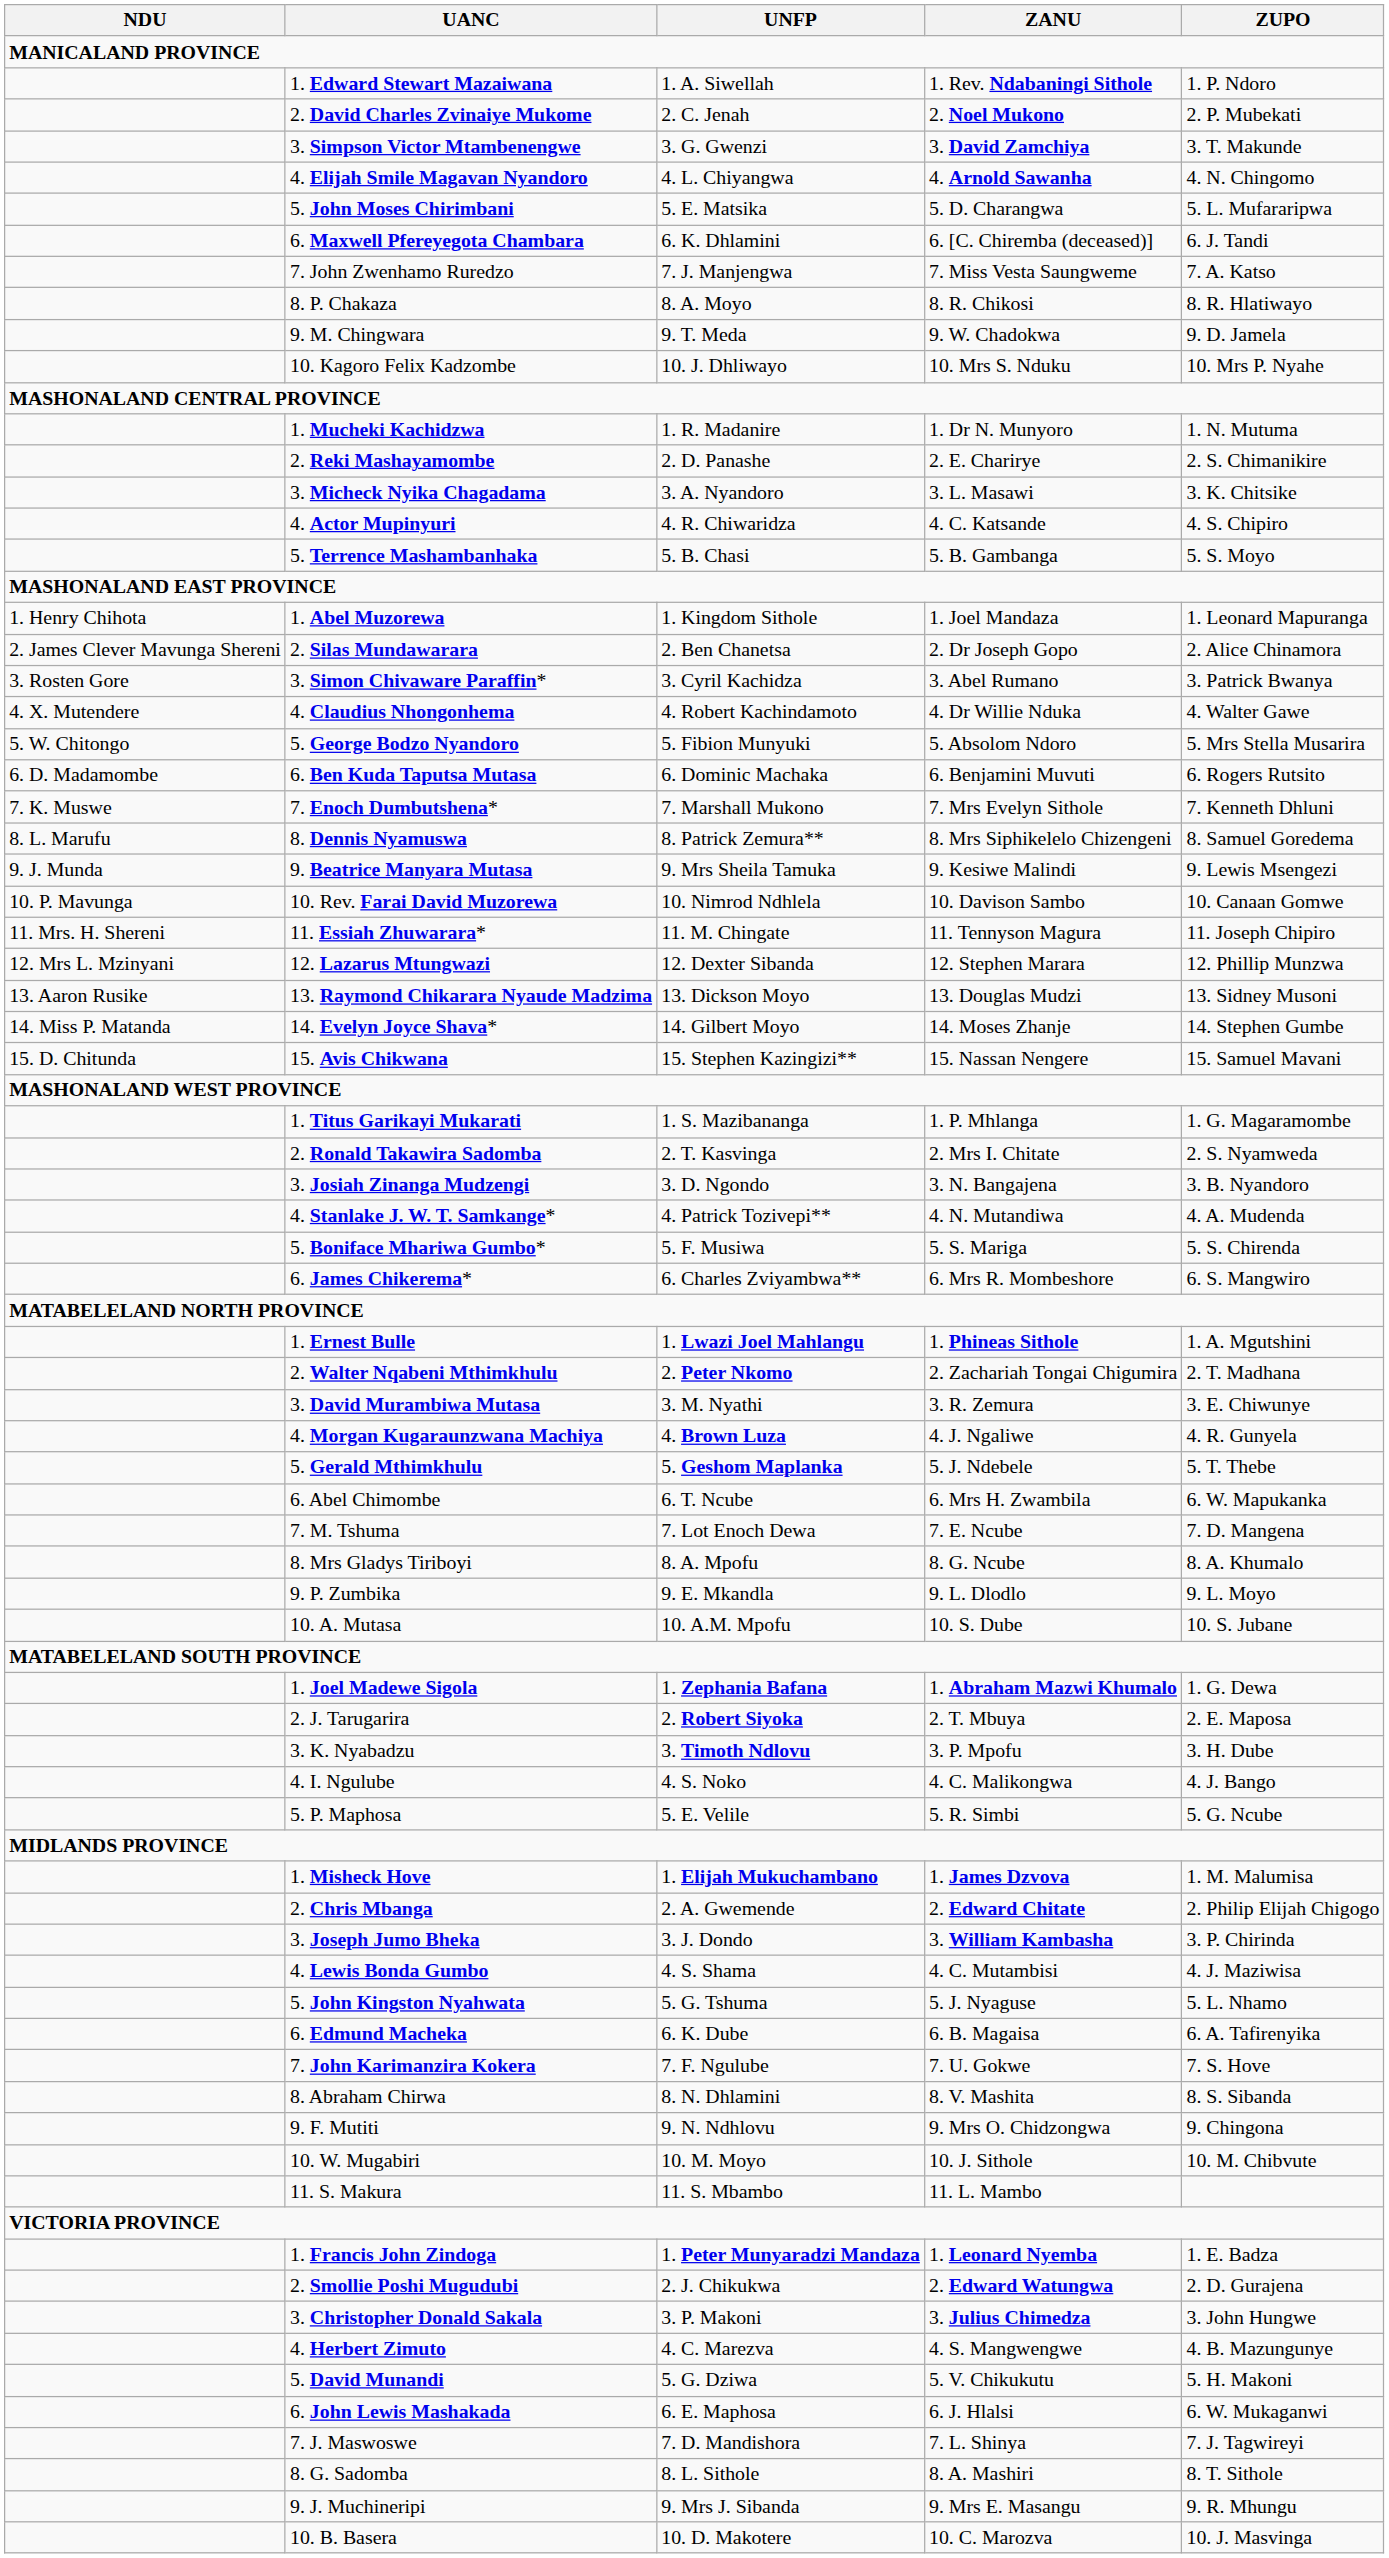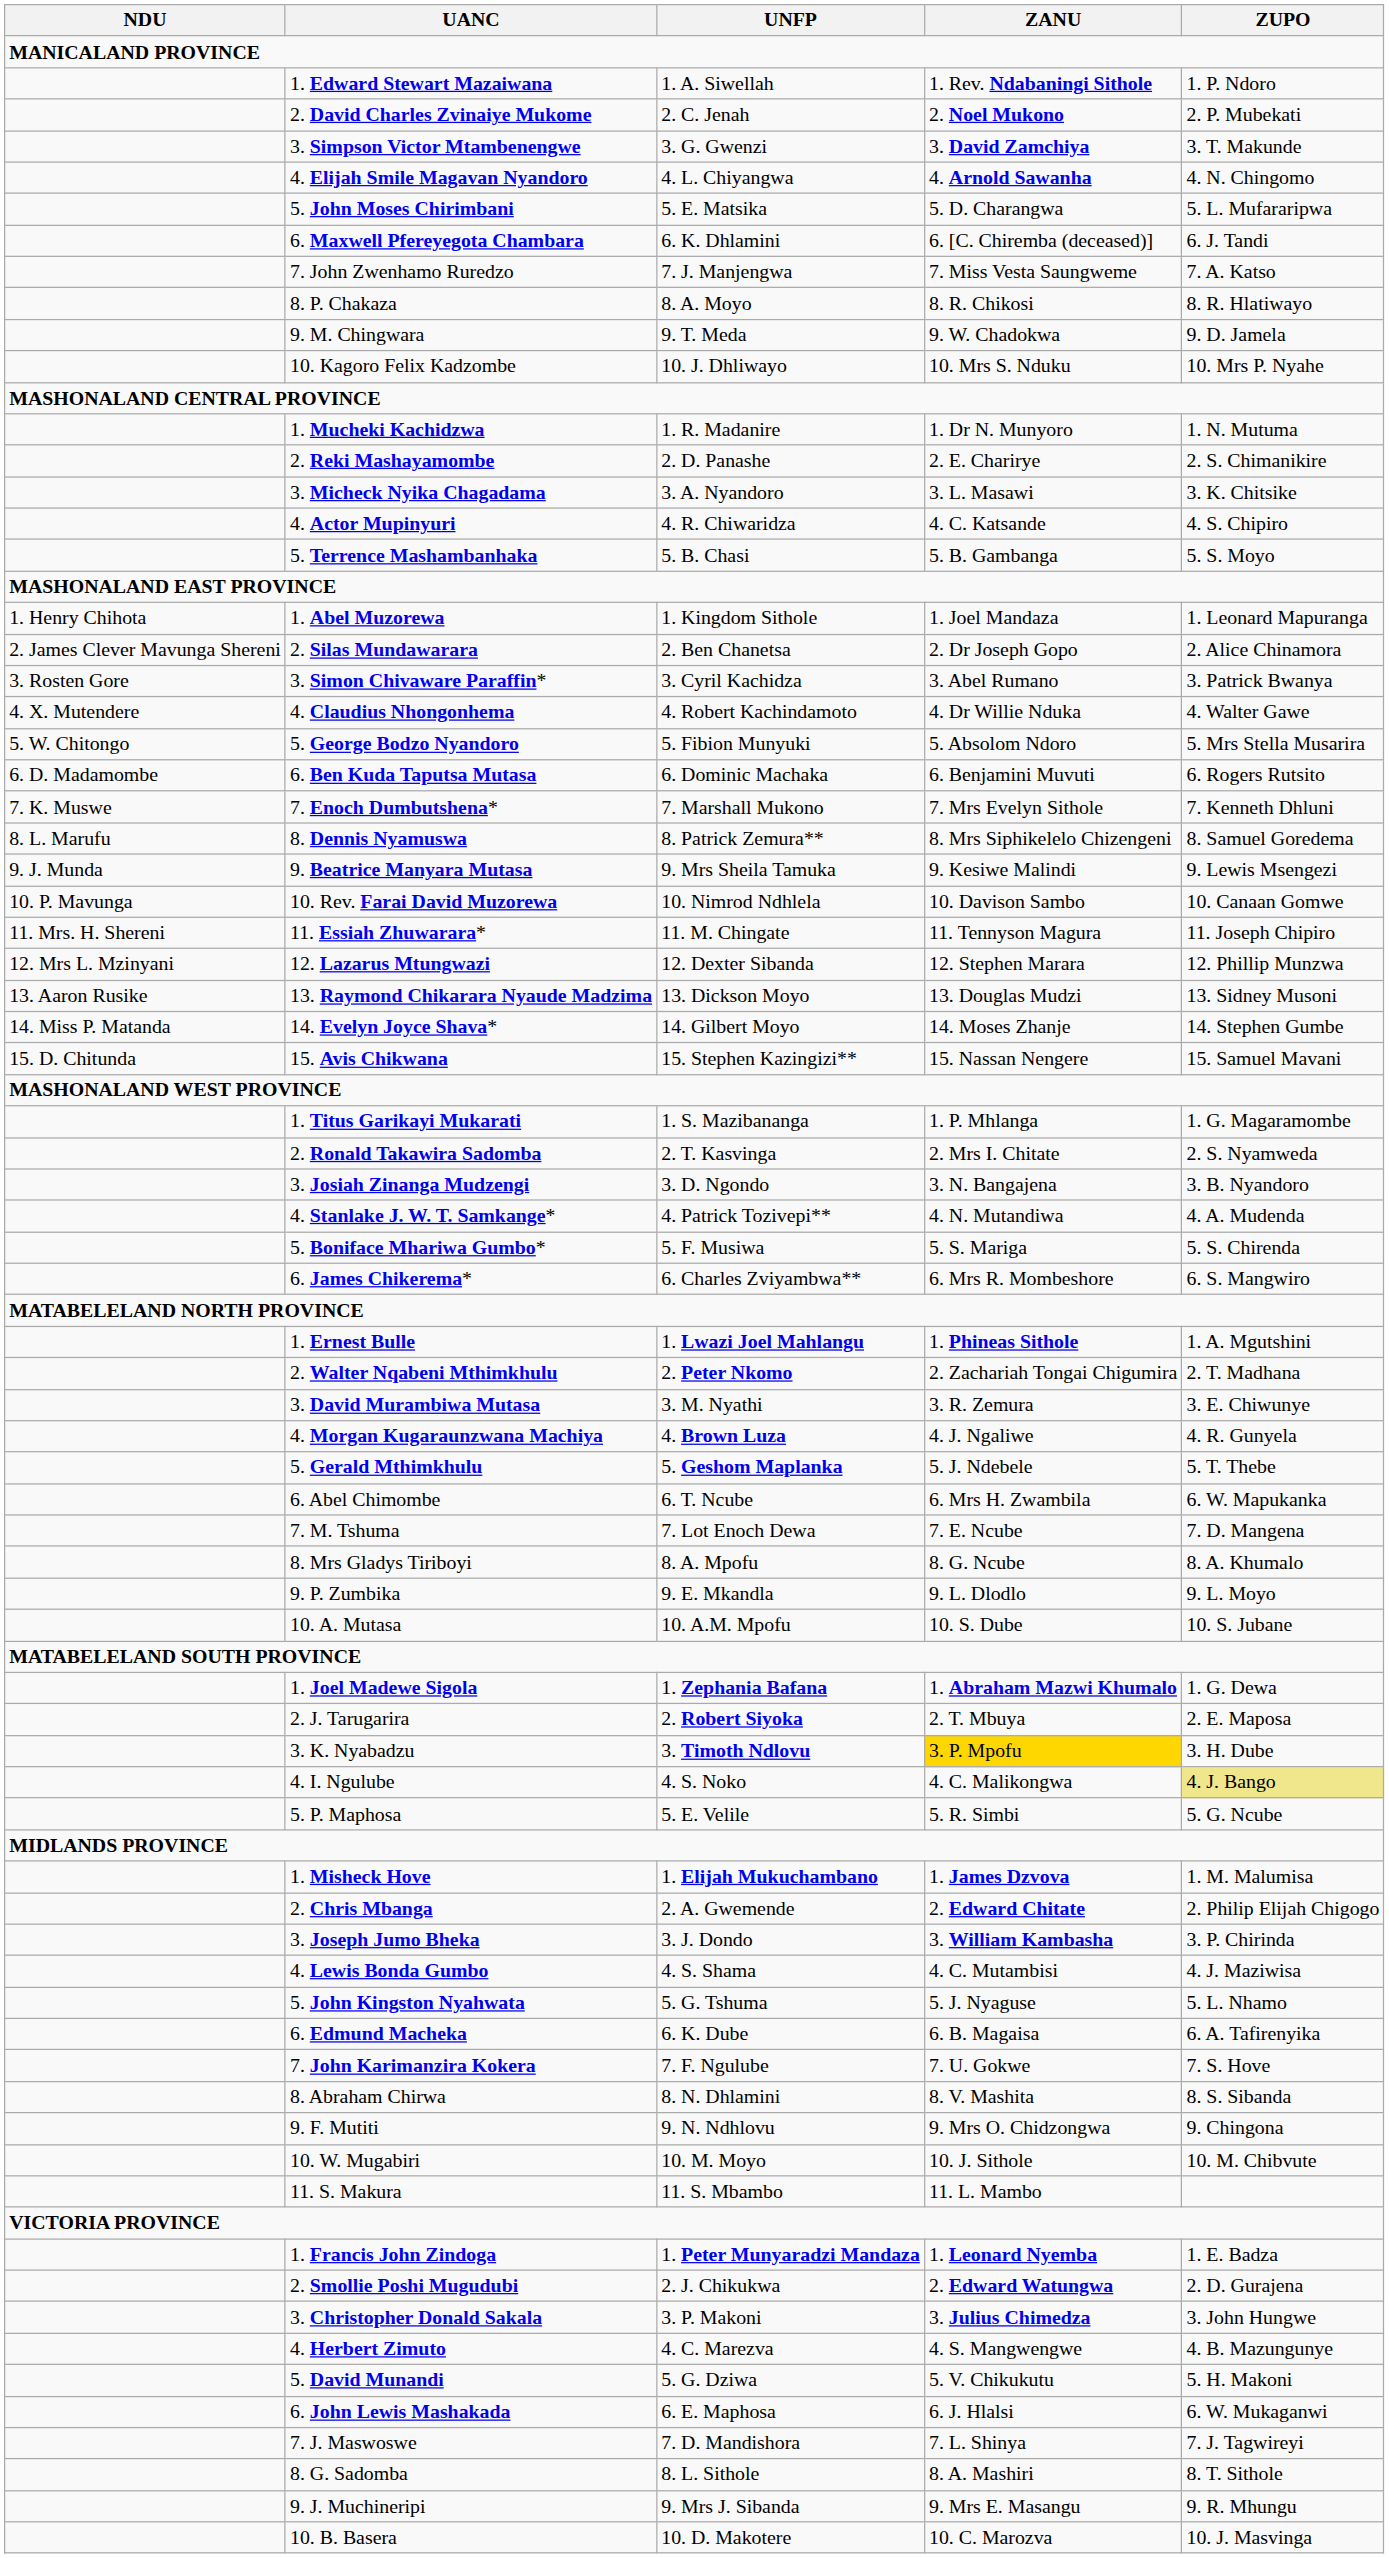(975, 1750) no background -> (975, 1750) gold background
(1231, 1782) no background -> (1231, 1782) khaki background
